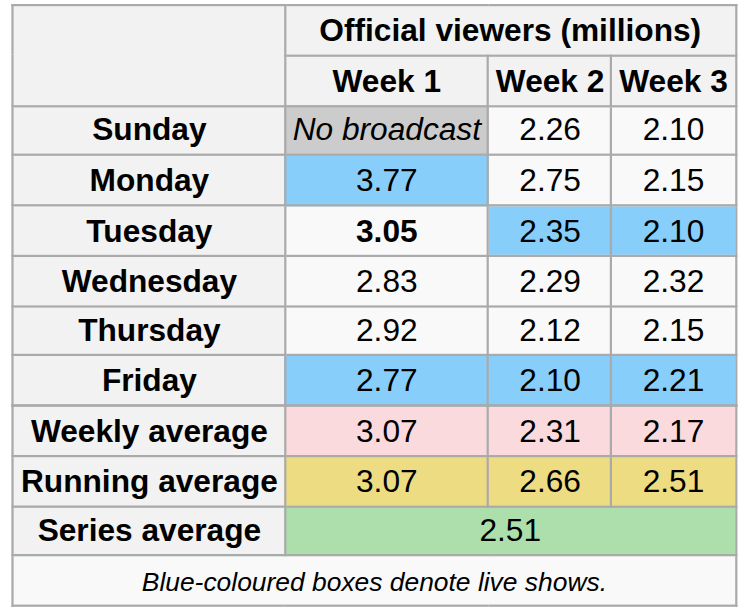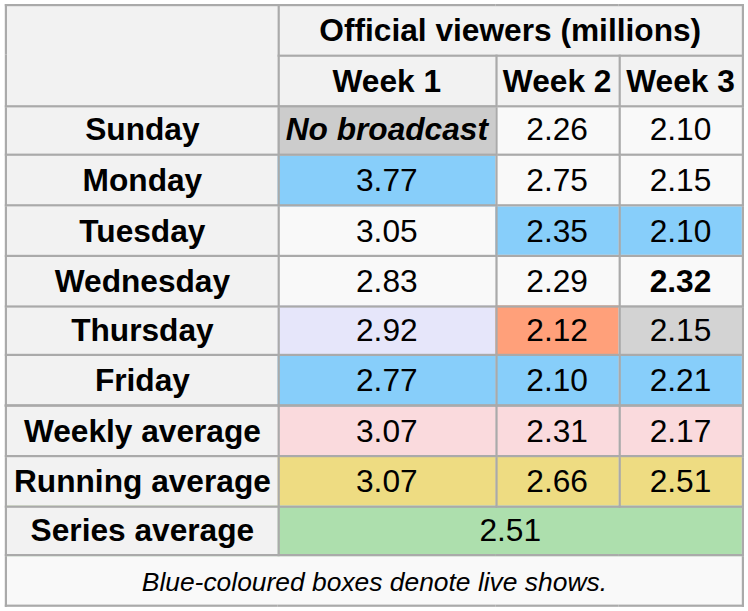(387, 131) normal -> (387, 131) bold
(387, 231) bold -> (387, 231) normal
(674, 281) normal -> (681, 281) bold
(387, 331) no background -> (387, 331) lavender background
(550, 331) no background -> (557, 331) lightsalmon background
(674, 331) no background -> (681, 331) lightgrey background
